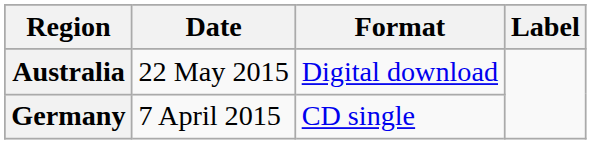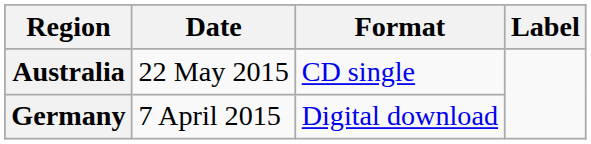(400, 71) Digital download -> (358, 71) CD single
(358, 116) CD single -> (400, 116) Digital download
